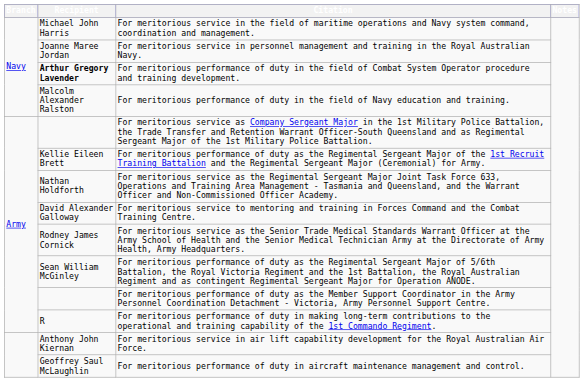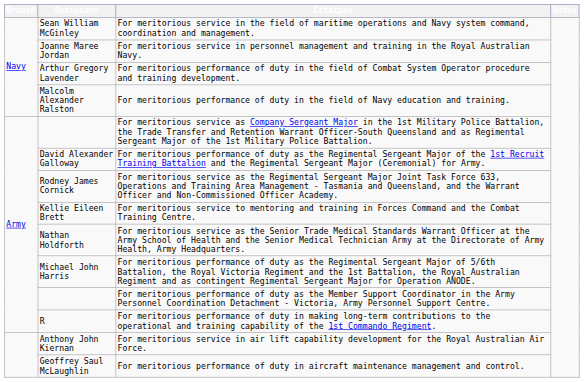(69, 29) Michael John Harris -> (69, 29) Sean William McGinley
(74, 74) bold -> (74, 74) normal
(72, 160) Kellie Eileen Brett -> (76, 160) David Alexander Galloway
(62, 187) Nathan Holdforth -> (69, 187) Rodney James Cornick
(76, 214) David Alexander Galloway -> (72, 214) Kellie Eileen Brett
(69, 241) Rodney James Cornick -> (62, 241) Nathan Holdforth
(69, 272) Sean William McGinley -> (69, 272) Michael John Harris
